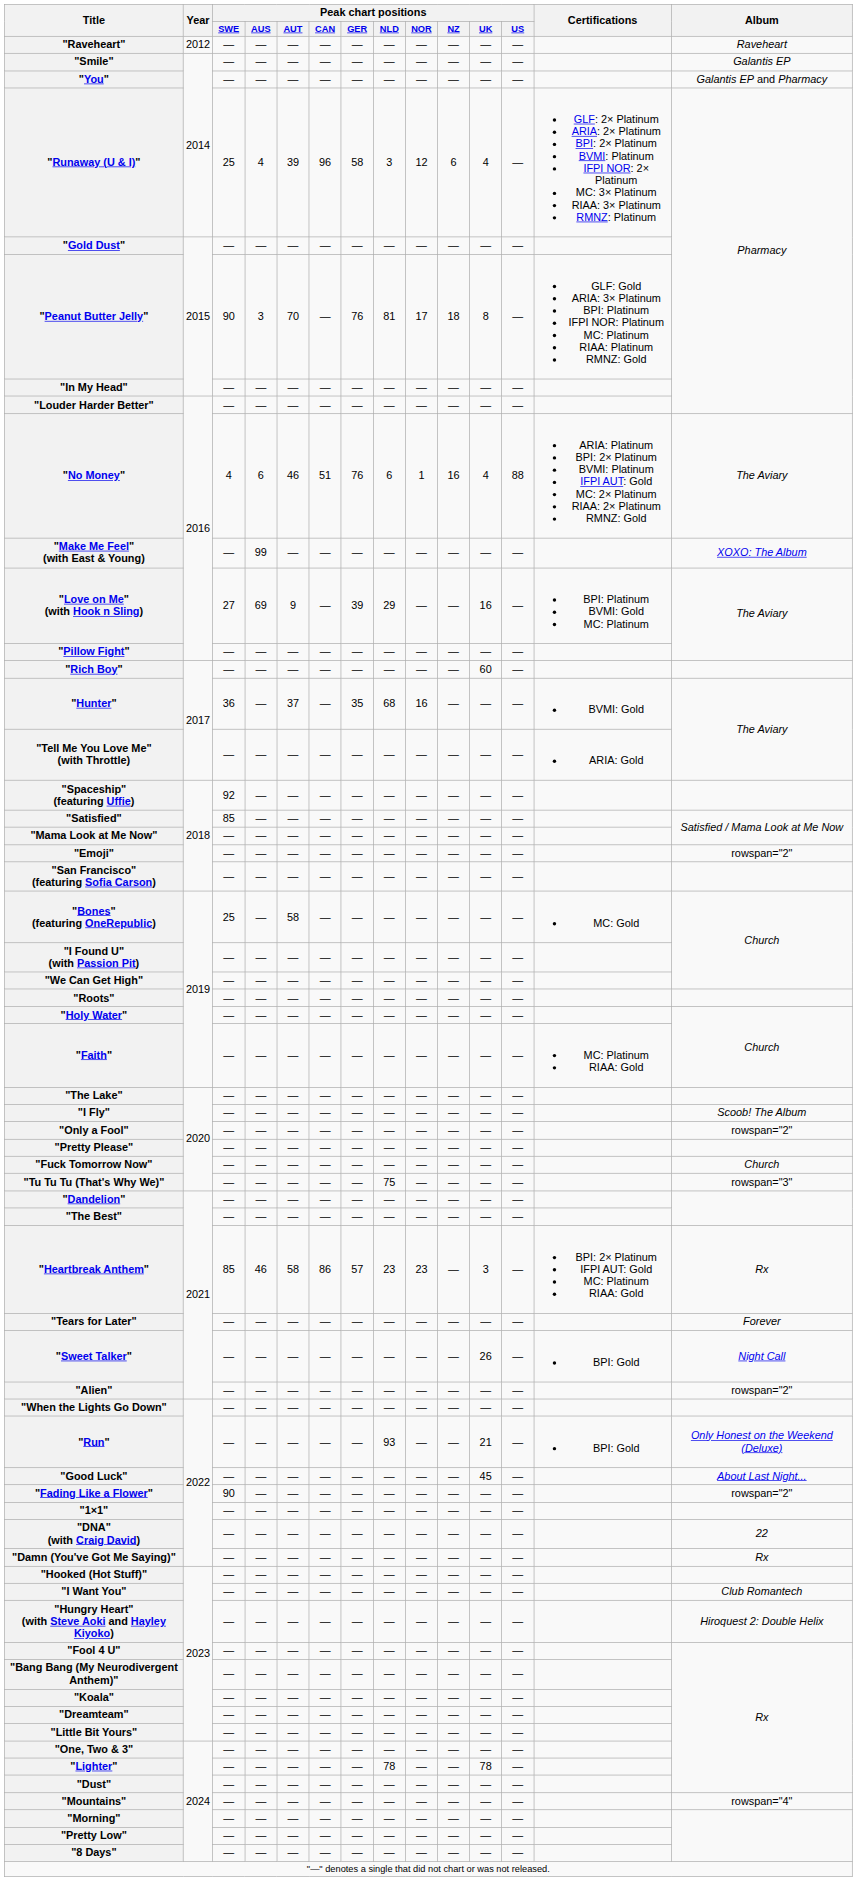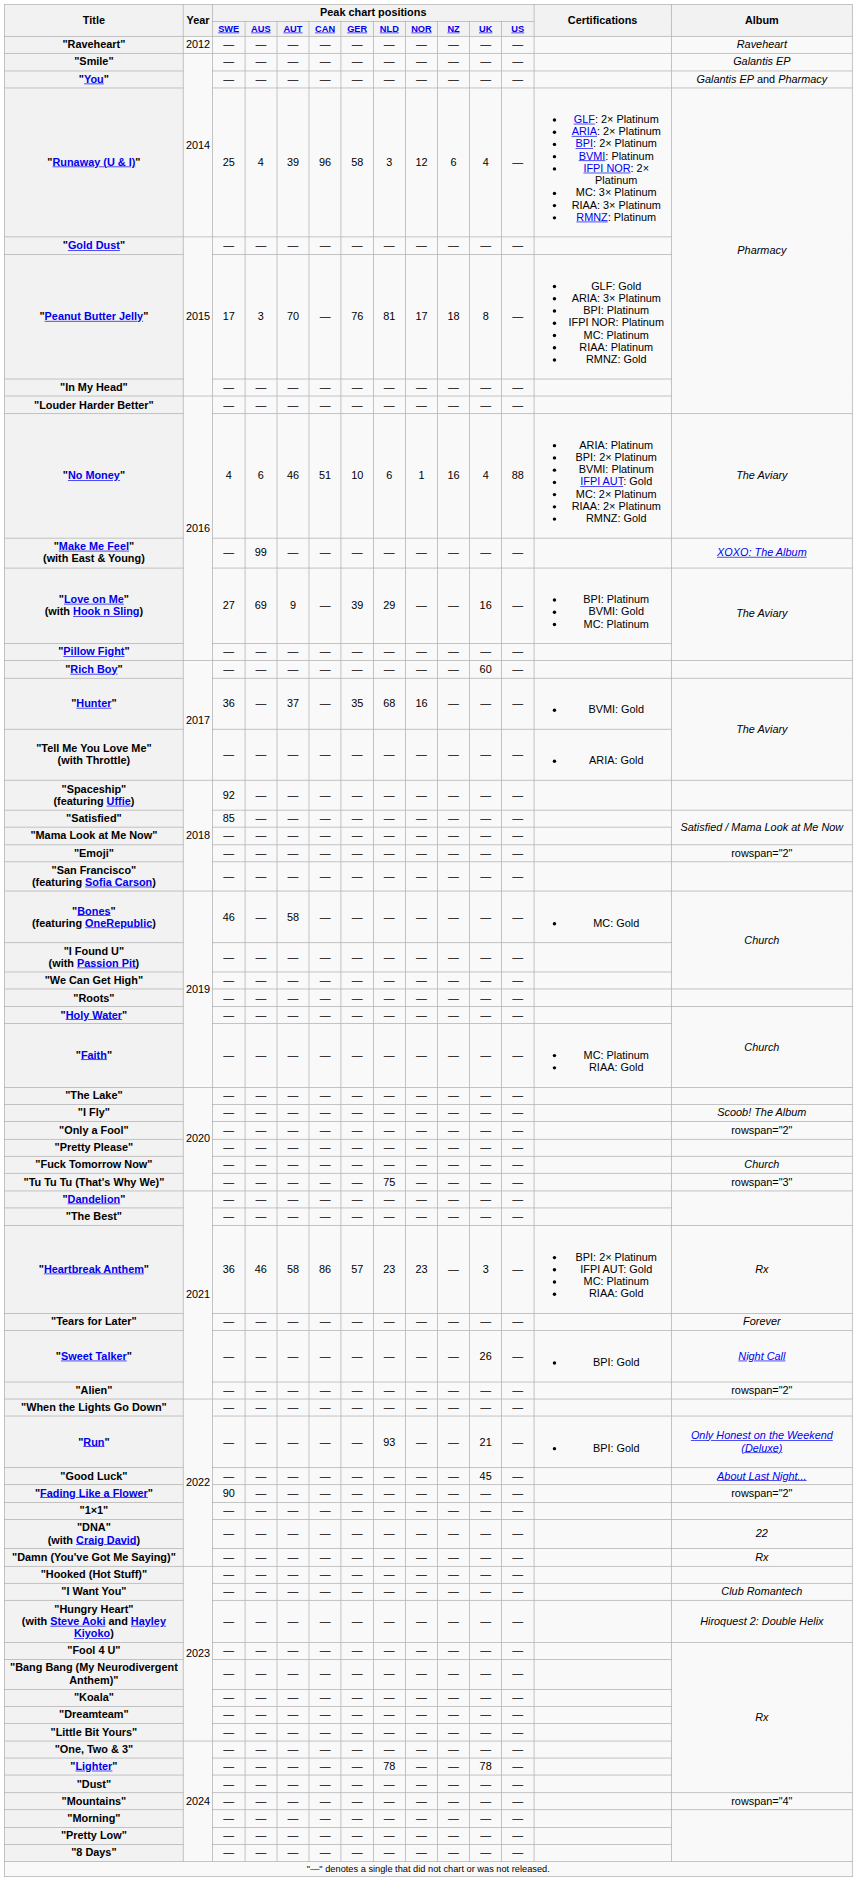(229, 316) 90 -> (229, 316) 17
(357, 476) 76 -> (357, 476) 10
(229, 917) 25 -> (229, 917) 46
(229, 1269) 85 -> (229, 1269) 36
